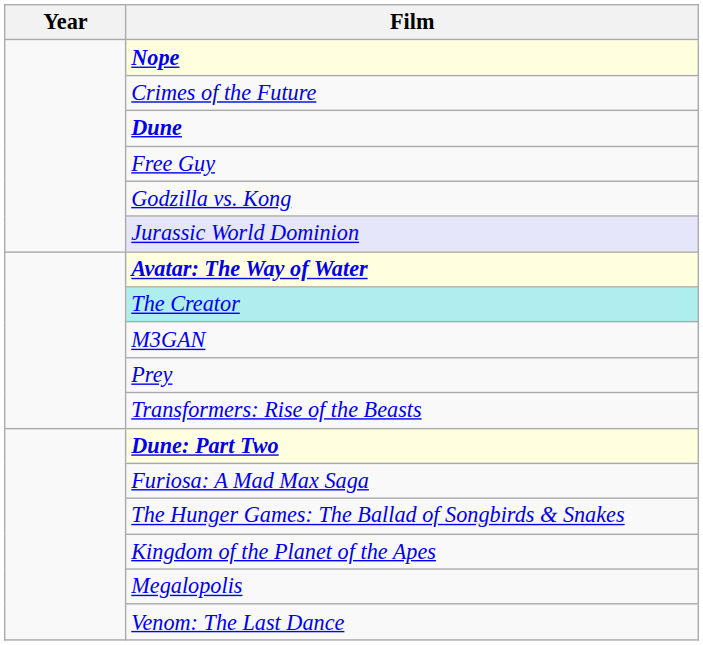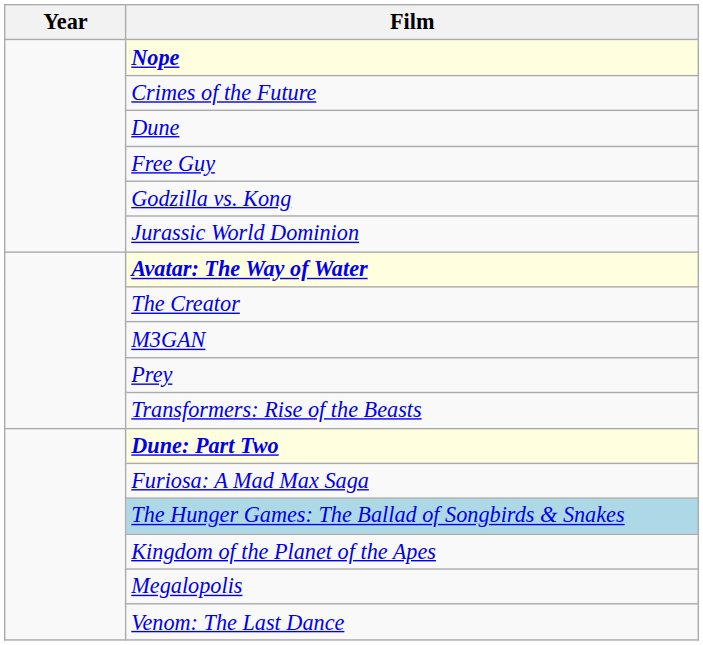(157, 127) bold -> (155, 127) normal
(245, 233) lavender background -> (245, 233) no background
(186, 304) paleturquoise background -> (186, 304) no background
(378, 515) no background -> (378, 515) lightblue background
